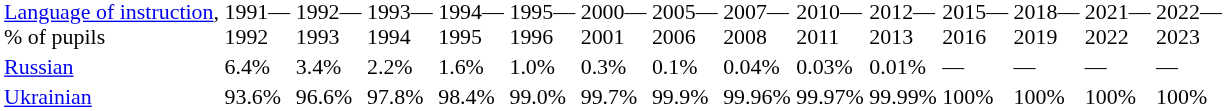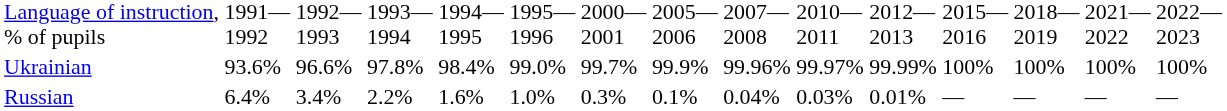rows swapped: (48, 97) <-> (39, 67)
